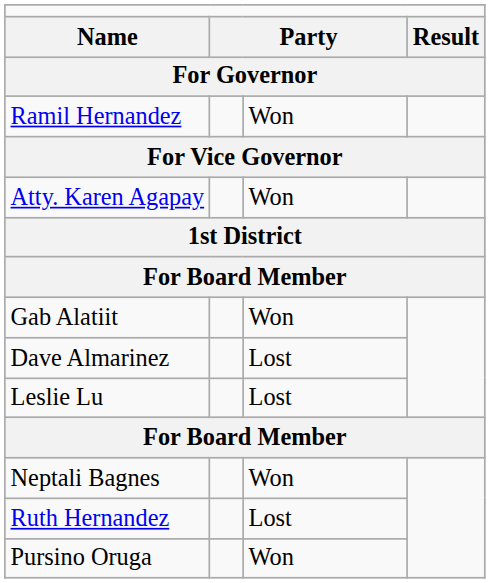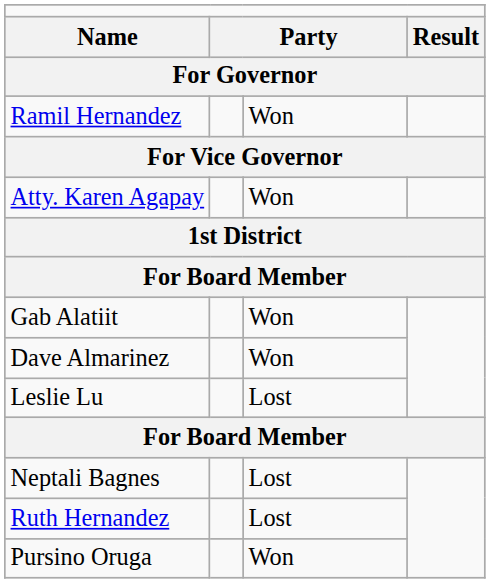(270, 357) Lost -> (271, 357) Won
(271, 477) Won -> (270, 477) Lost
